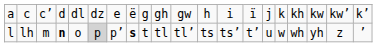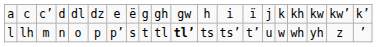(62, 33) bold -> (62, 33) normal
(97, 33) lightgrey background -> (97, 33) no background
(133, 33) bold -> (133, 33) normal
(184, 33) normal -> (184, 33) bold
